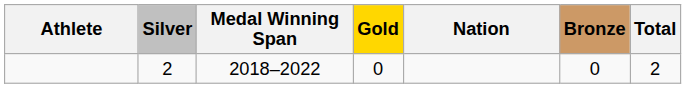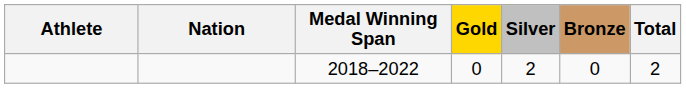columns swapped: (481, 29) <-> (167, 29)
